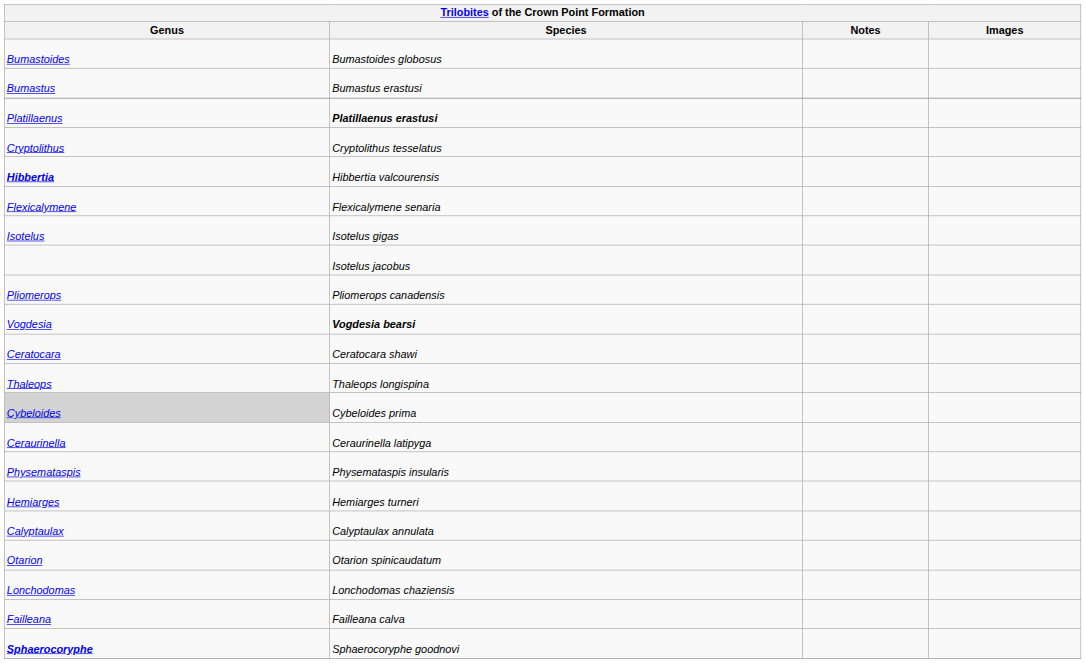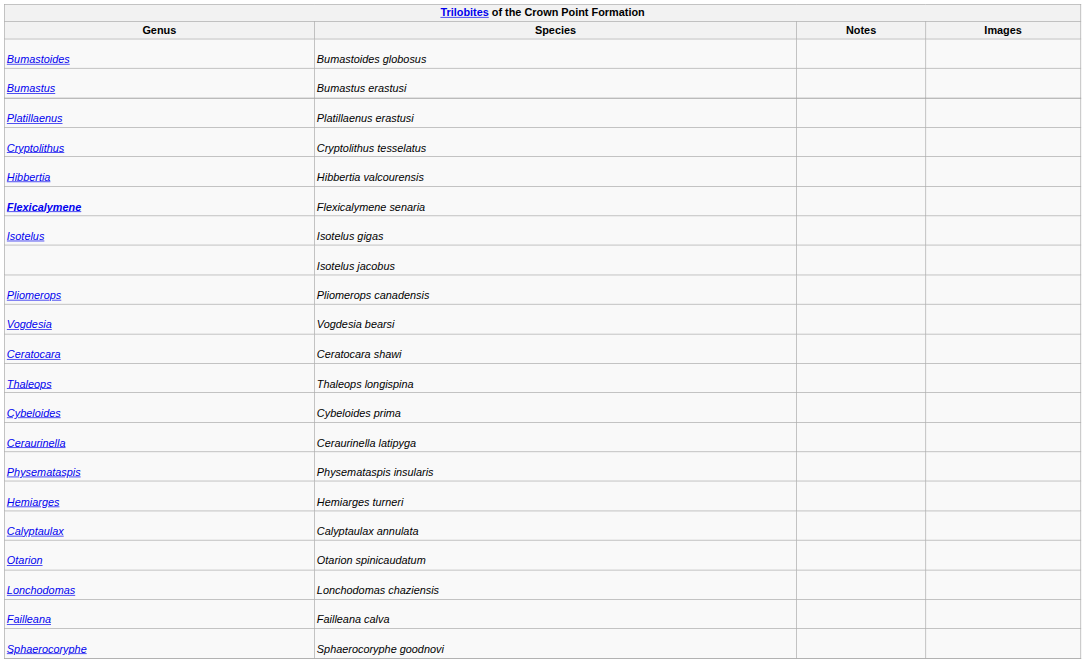(385, 118) bold -> (365, 118) normal
(30, 177) bold -> (29, 177) normal
(42, 207) normal -> (44, 207) bold
(374, 325) bold -> (356, 325) normal
(34, 413) lightgrey background -> (34, 413) no background
(50, 649) bold -> (47, 649) normal
